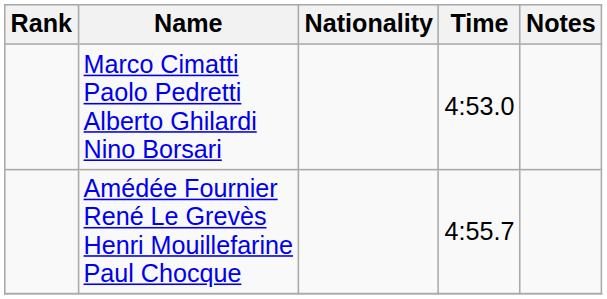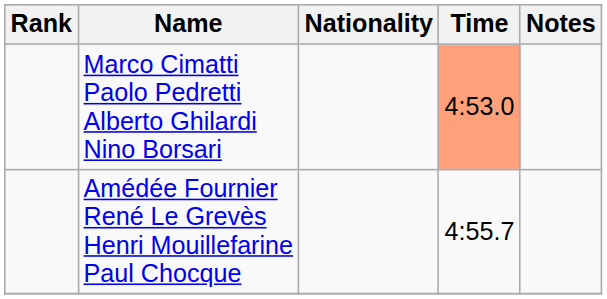(480, 106) no background -> (480, 106) lightsalmon background
